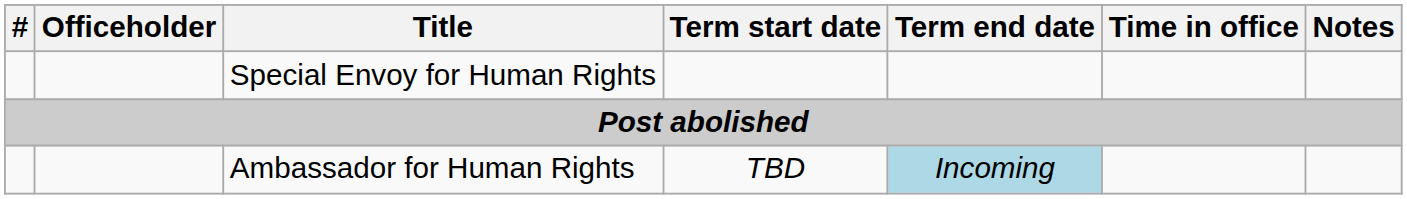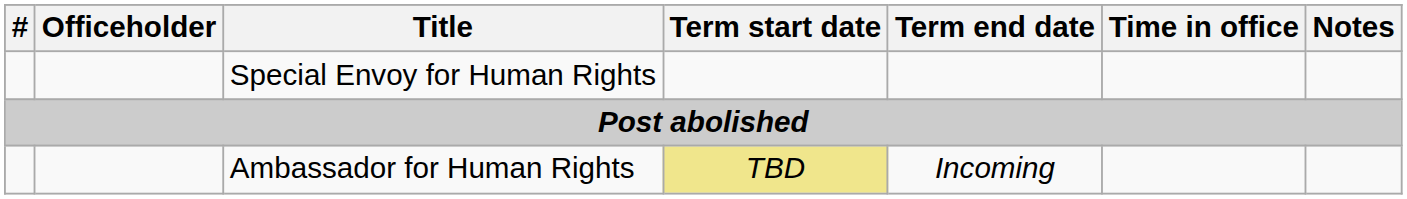(775, 168) no background -> (775, 168) khaki background
(995, 168) lightblue background -> (995, 168) no background
